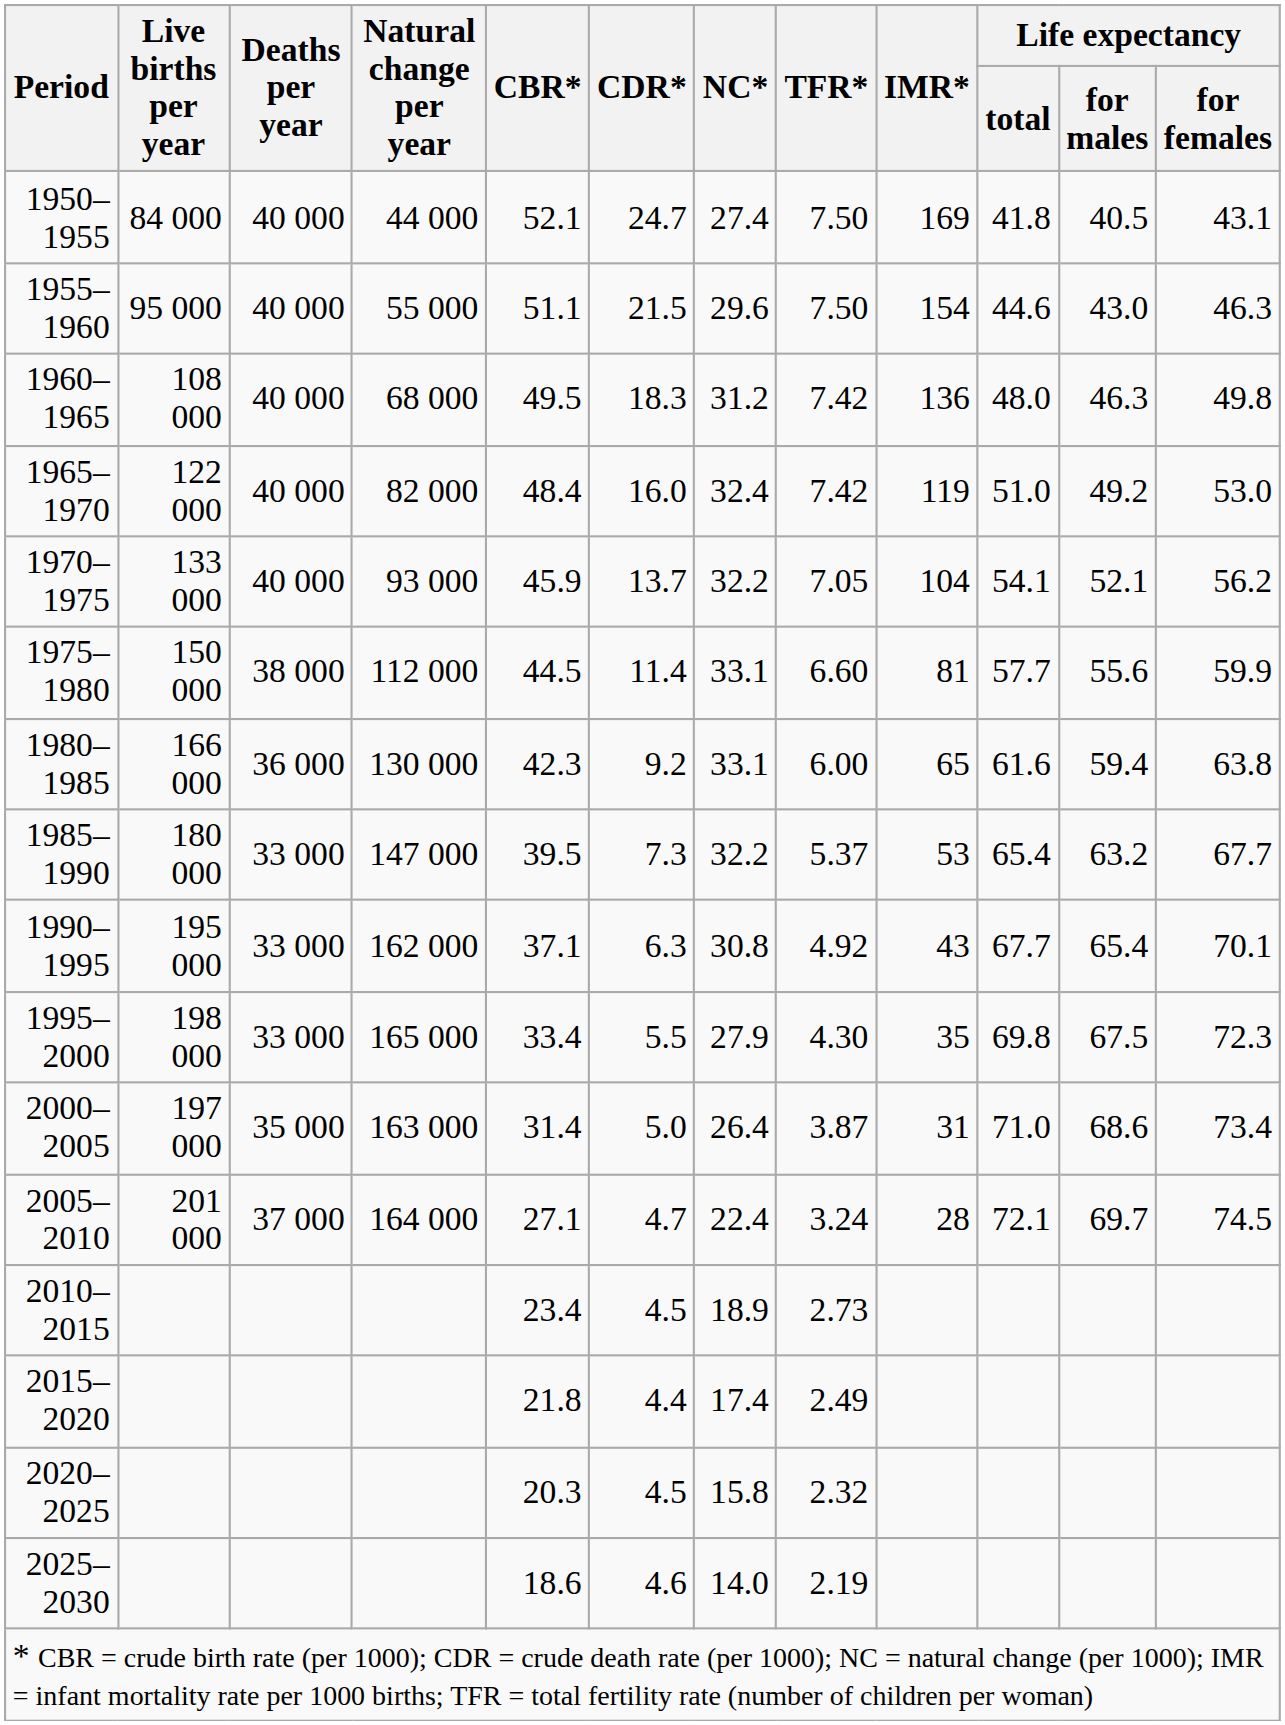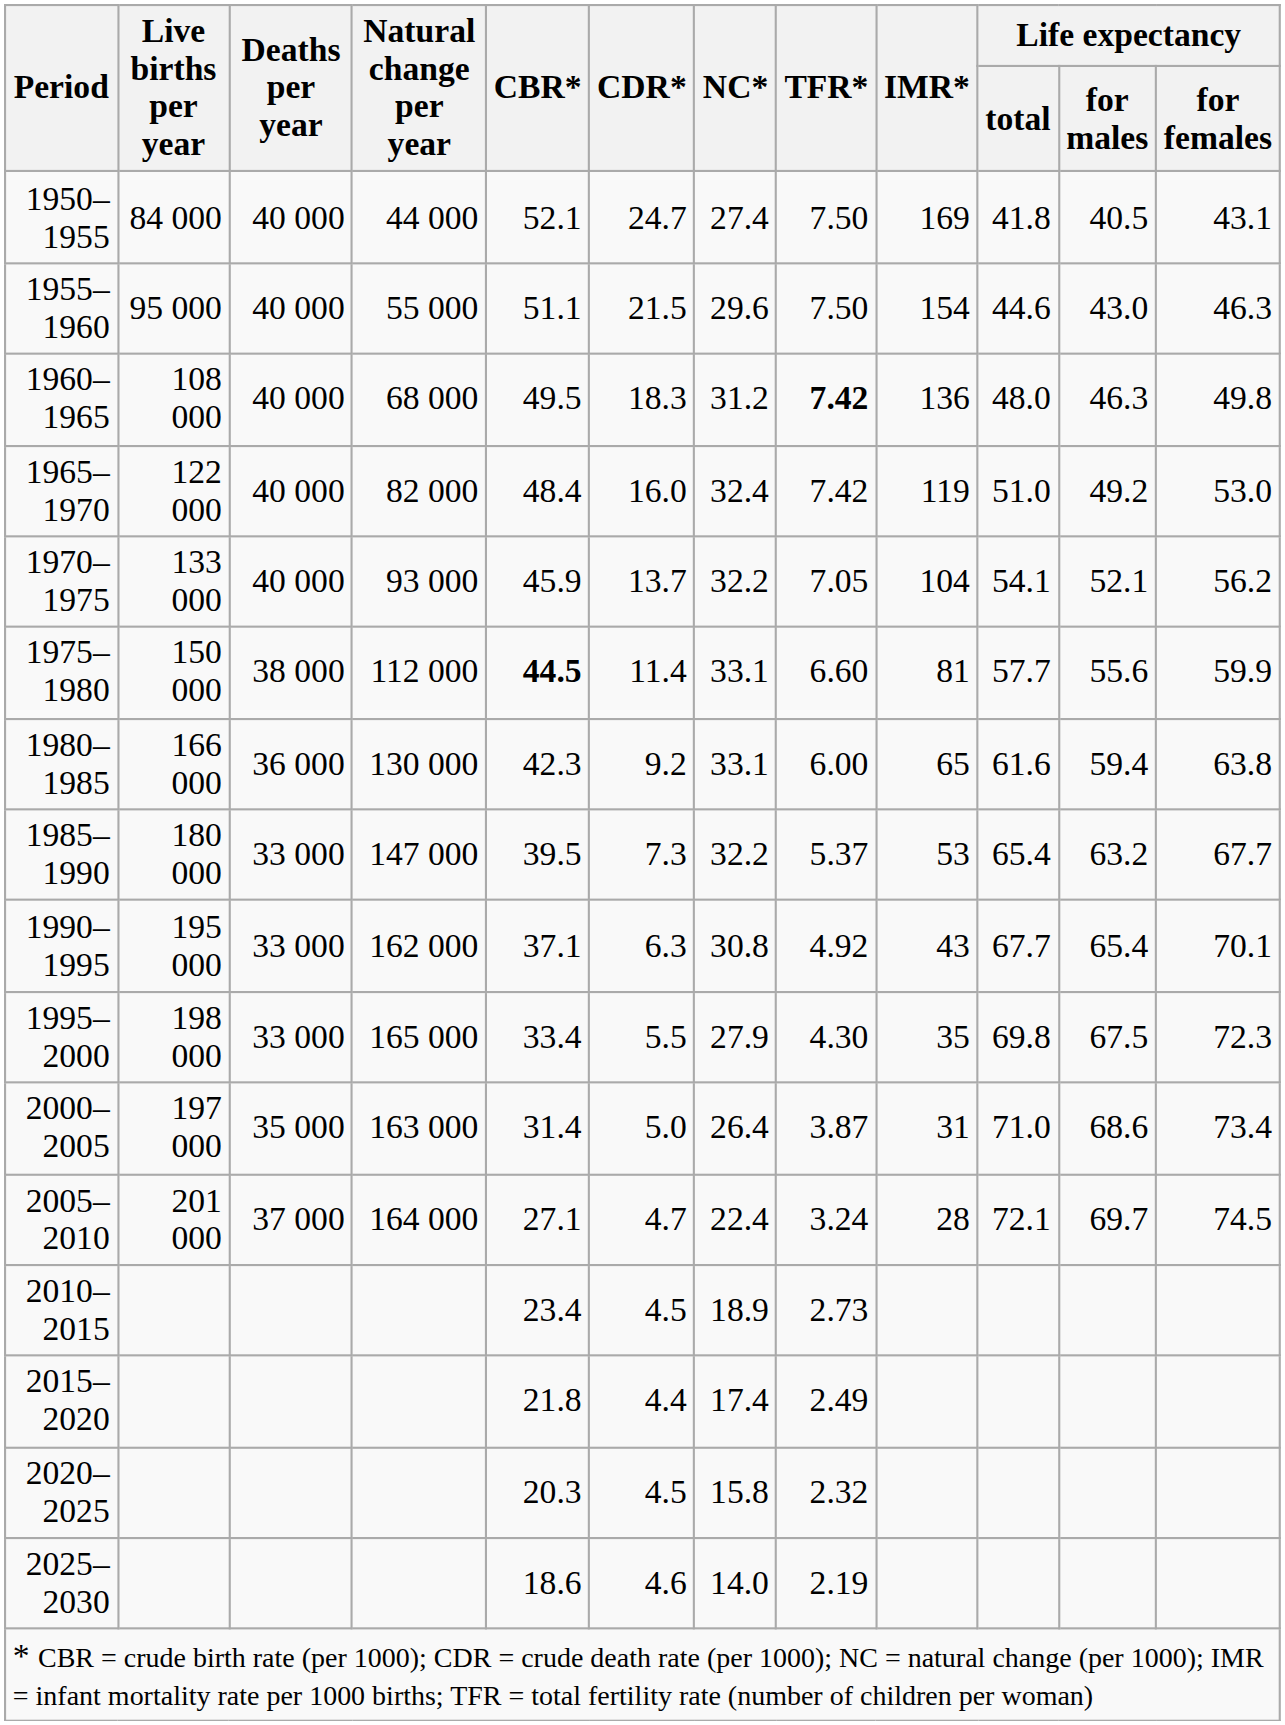(839, 398) normal -> (839, 398) bold
(552, 672) normal -> (552, 672) bold
